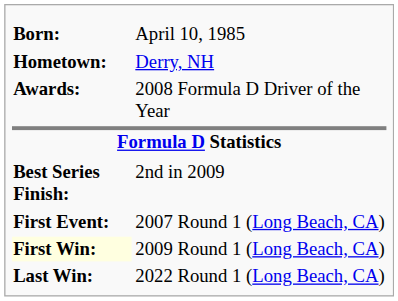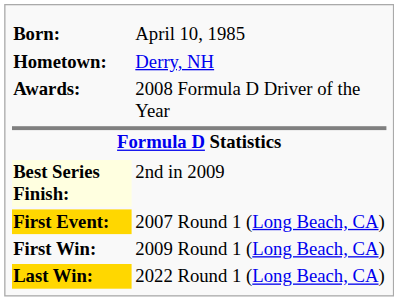(57, 183) no background -> (57, 183) lightyellow background
(61, 221) no background -> (61, 221) gold background
(55, 248) lightyellow background -> (55, 248) no background
(53, 276) no background -> (53, 276) gold background
